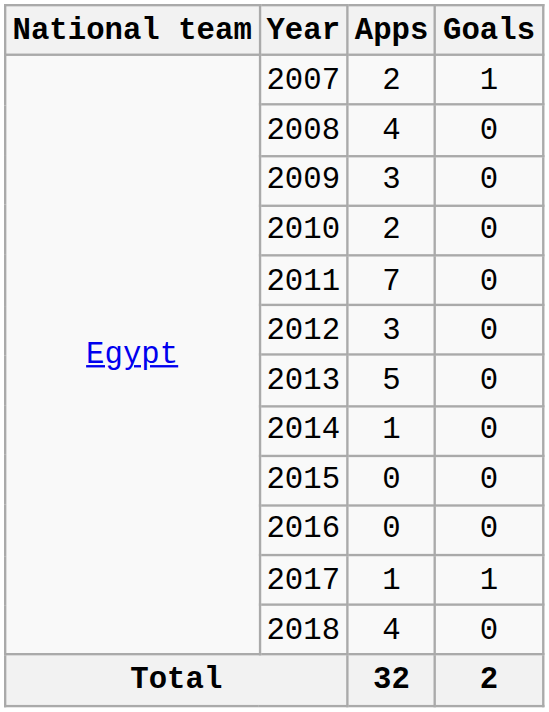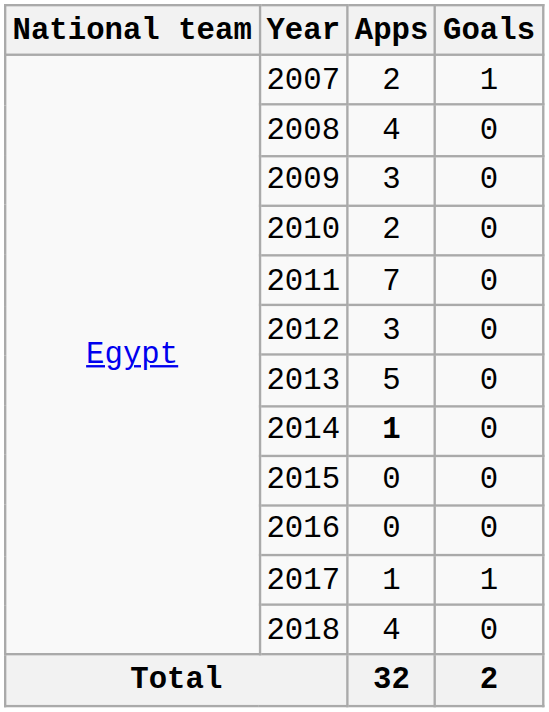(392, 430) normal -> (392, 430) bold
